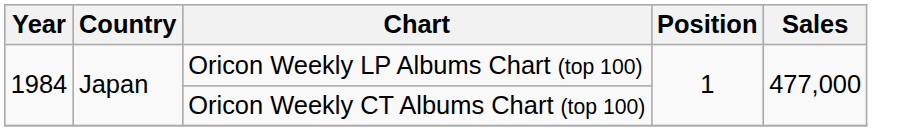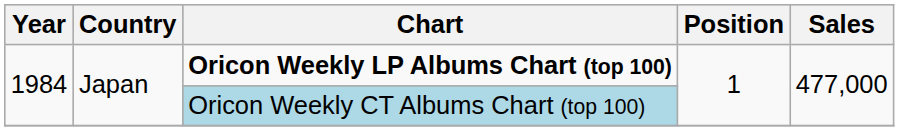(415, 65) normal -> (430, 65) bold
(417, 105) no background -> (417, 105) lightblue background
